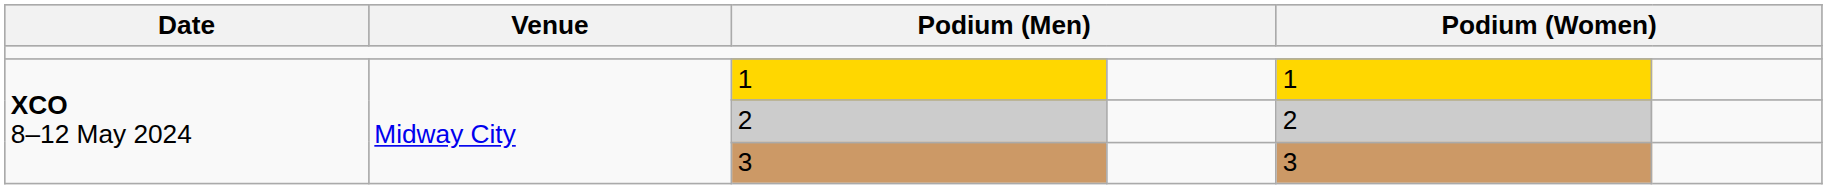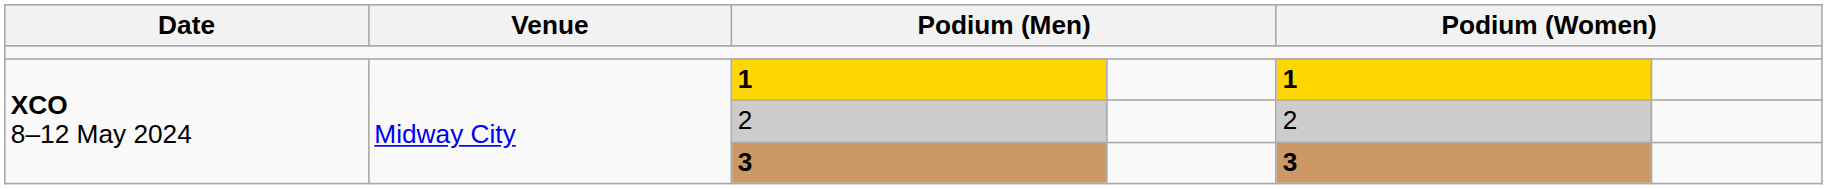(745, 79) normal -> (745, 79) bold
(1290, 79) normal -> (1290, 79) bold
(745, 162) normal -> (745, 162) bold
(1290, 162) normal -> (1290, 162) bold
